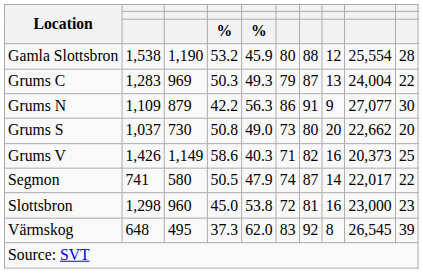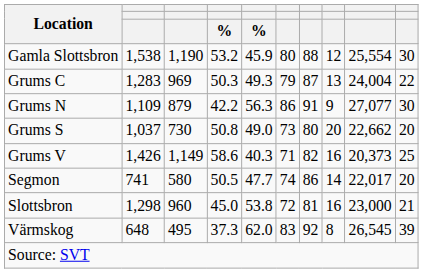(407, 56) 28 -> (407, 56) 30
(259, 180) 47.9 -> (259, 180) 47.7
(311, 180) 87 -> (311, 180) 86
(407, 180) 22 -> (407, 180) 20
(407, 205) 23 -> (407, 205) 21
